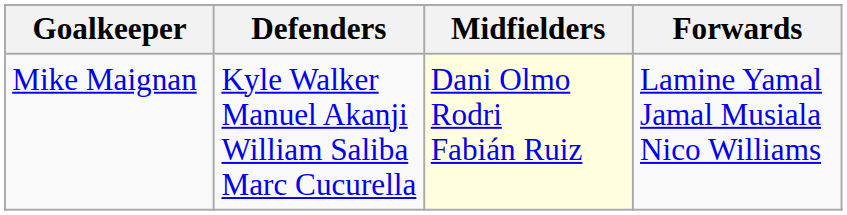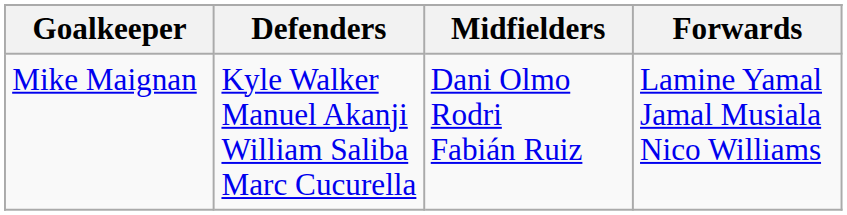(507, 113) lightyellow background -> (507, 113) no background
